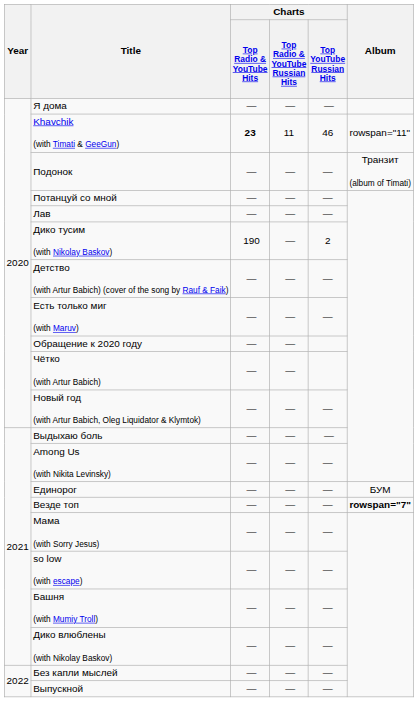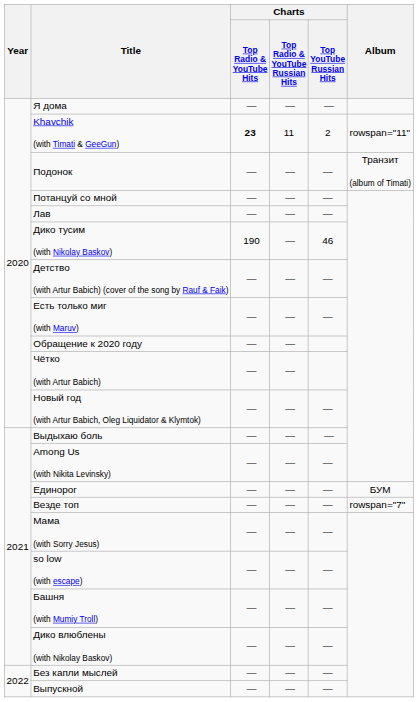(328, 133) 46 -> (328, 133) 2
(328, 240) 2 -> (328, 240) 46
(380, 505) bold -> (377, 505) normal
